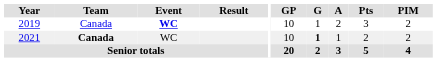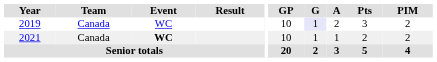(169, 24) bold -> (163, 24) normal
(318, 24) no background -> (315, 24) lavender background
(96, 37) bold -> (94, 37) normal
(169, 37) normal -> (163, 37) bold
(318, 37) bold -> (315, 37) normal
